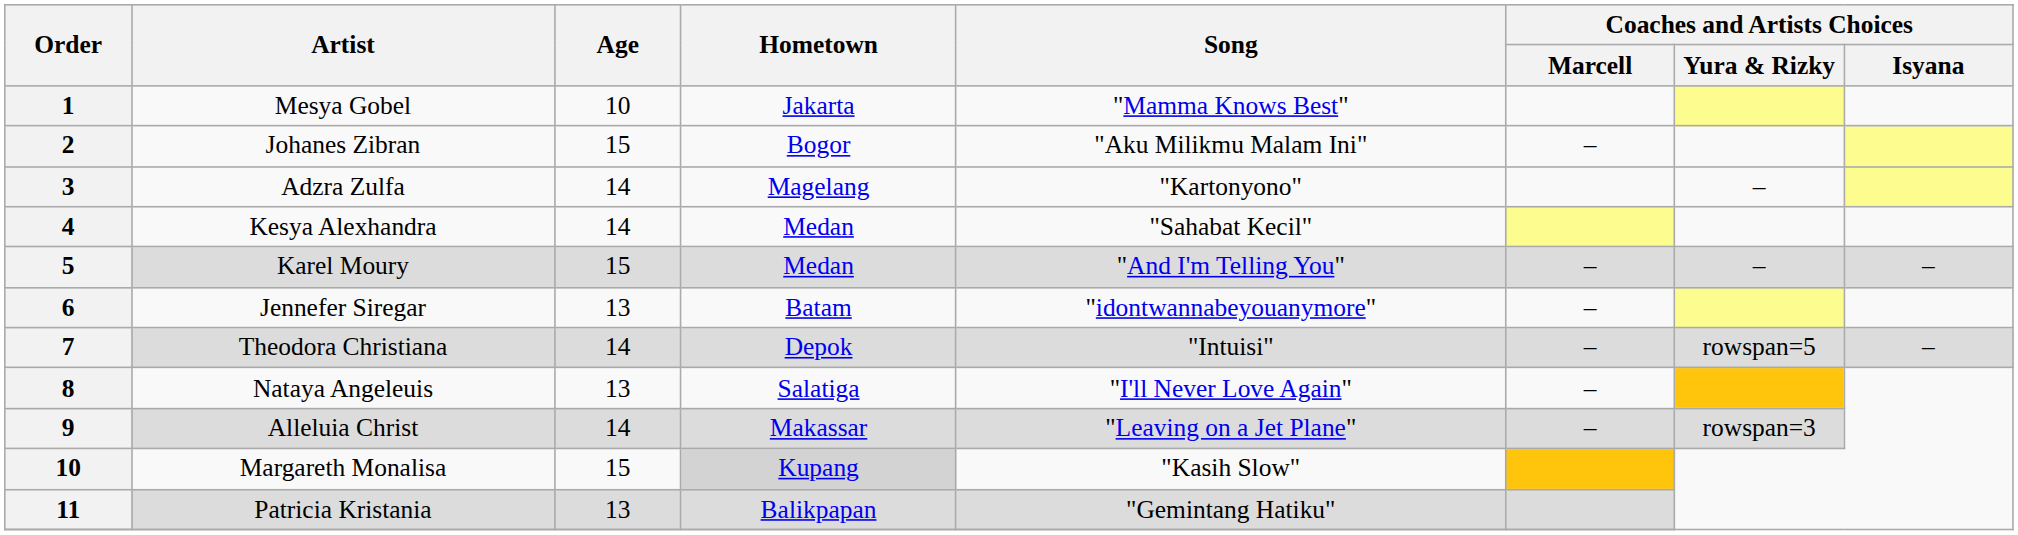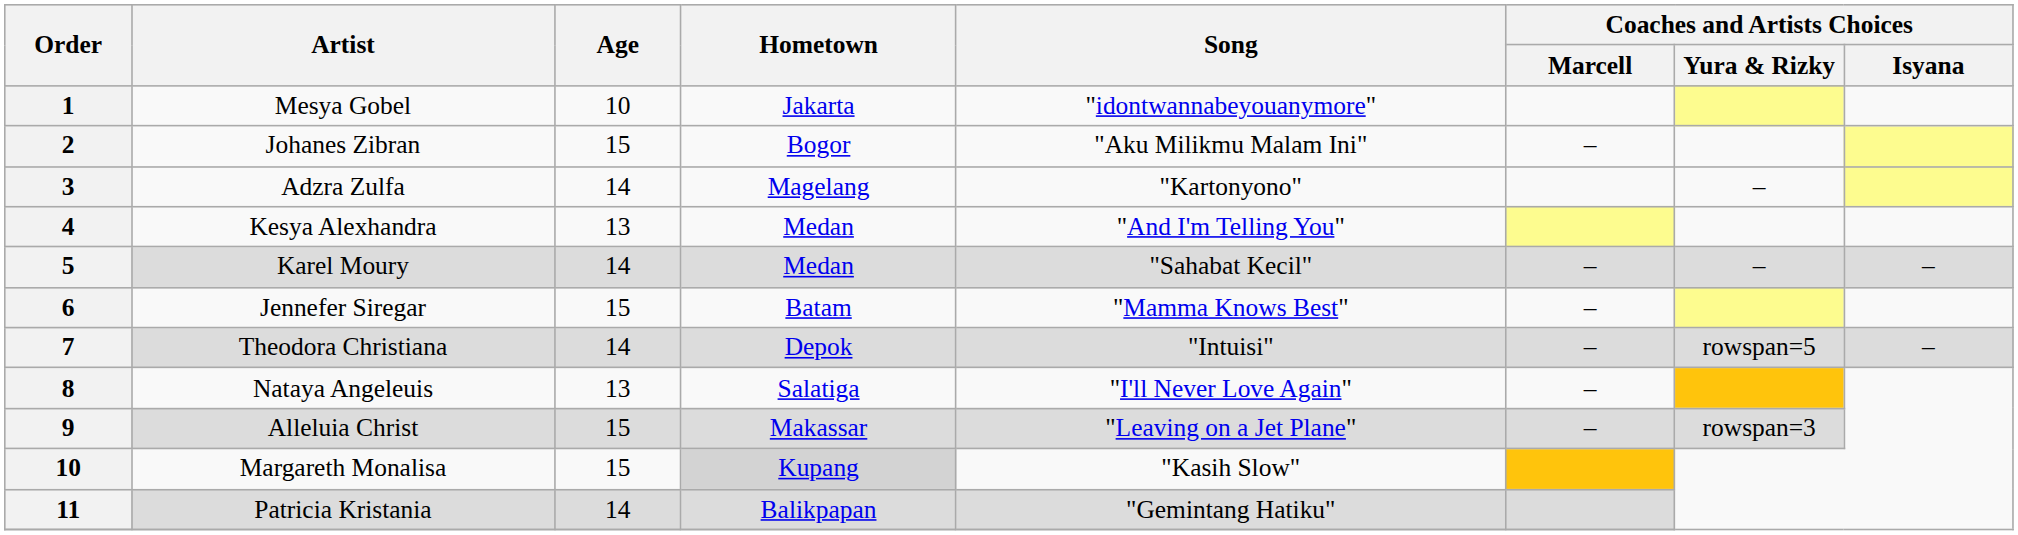(1231, 105) "Mamma Knows Best" -> (1231, 105) "idontwannabeyouanymore"
(618, 226) 14 -> (618, 226) 13
(1231, 226) "Sahabat Kecil" -> (1231, 226) "And I'm Telling You"
(618, 266) 15 -> (618, 266) 14
(1231, 266) "And I'm Telling You" -> (1231, 266) "Sahabat Kecil"
(618, 307) 13 -> (618, 307) 15
(1231, 307) "idontwannabeyouanymore" -> (1231, 307) "Mamma Knows Best"
(618, 428) 14 -> (618, 428) 15
(618, 508) 13 -> (618, 508) 14
